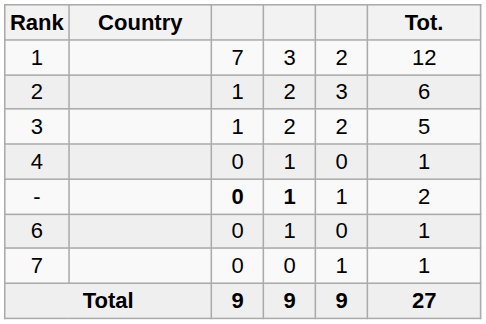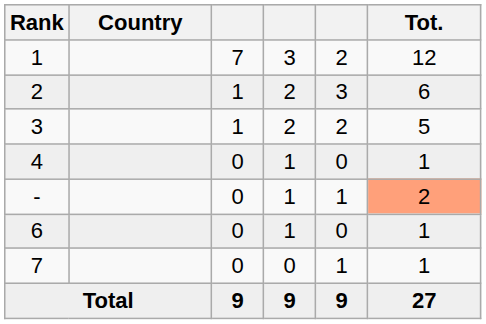(238, 197) bold -> (238, 197) normal
(290, 197) bold -> (290, 197) normal
(424, 197) no background -> (424, 197) lightsalmon background
